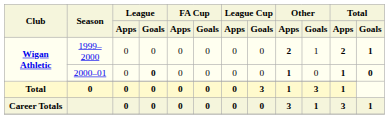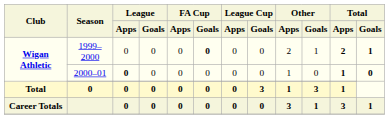(208, 51) normal -> (208, 51) bold
(289, 51) bold -> (289, 51) normal
(126, 73) normal -> (126, 73) bold
(153, 73) bold -> (153, 73) normal
(289, 73) bold -> (289, 73) normal
